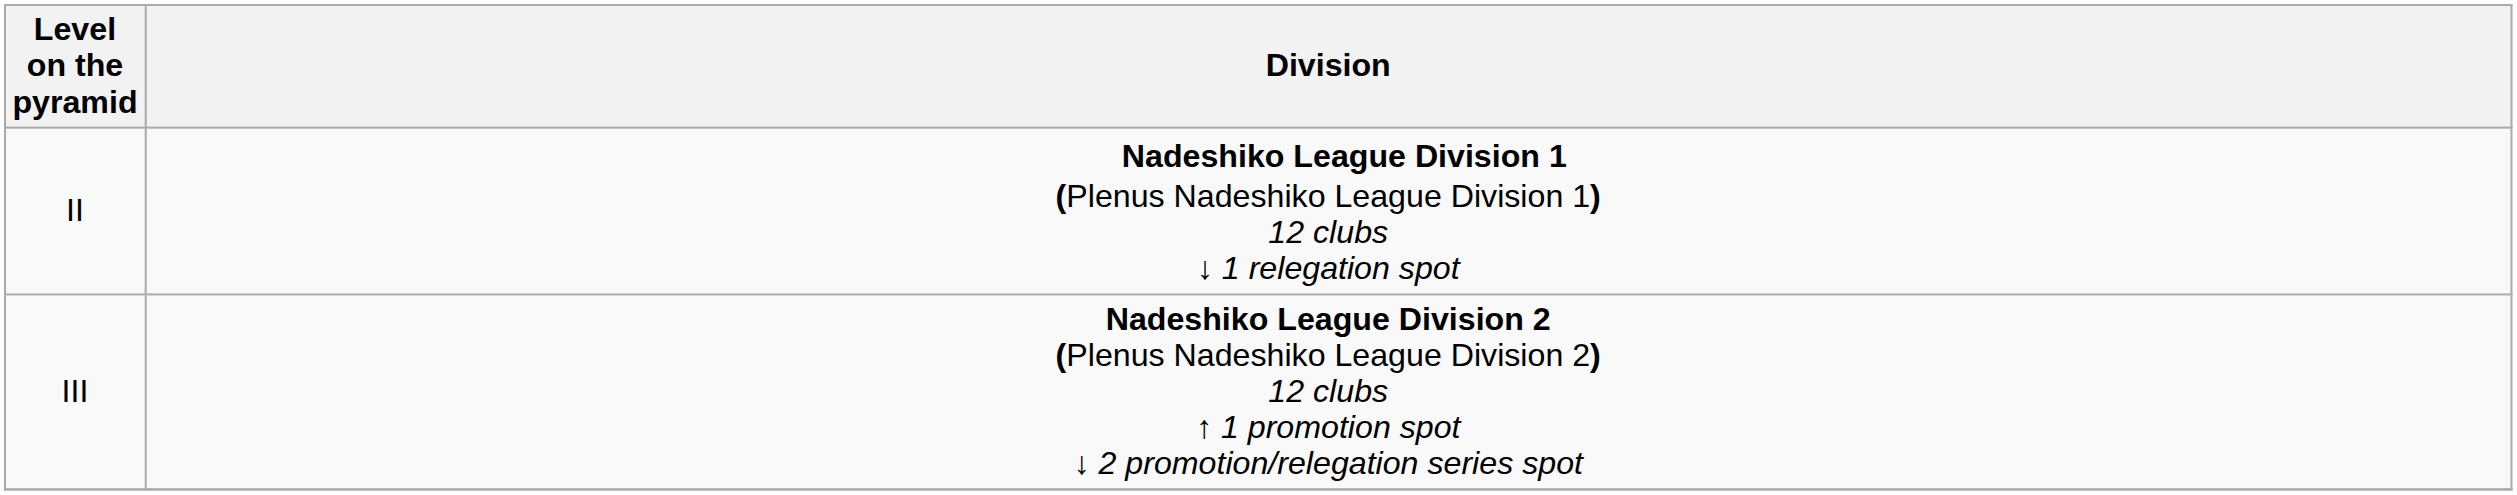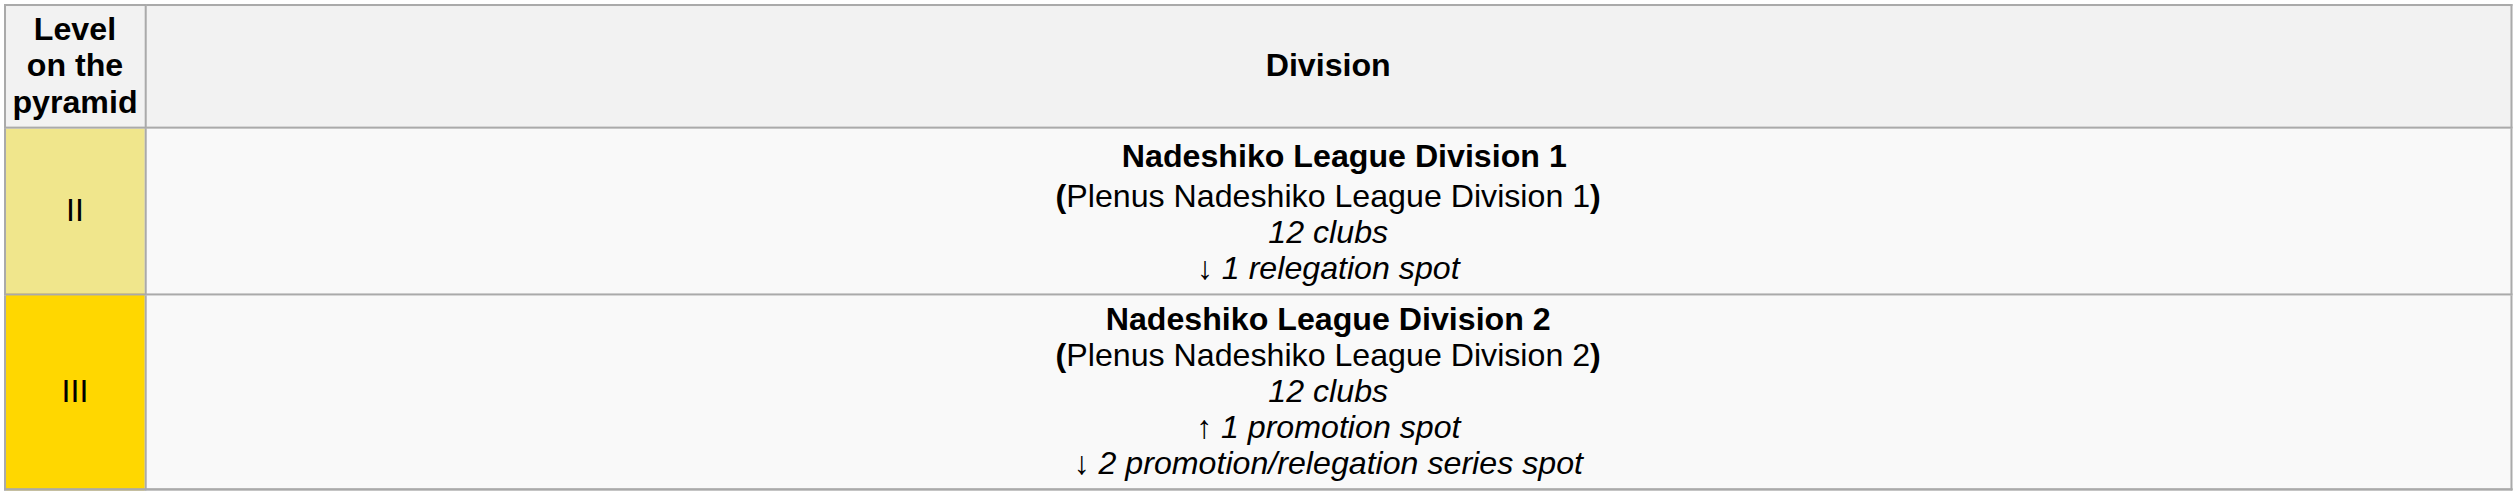(75, 210) no background -> (75, 210) khaki background
(75, 391) no background -> (75, 391) gold background
